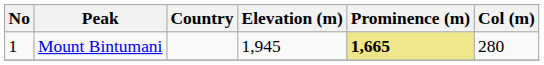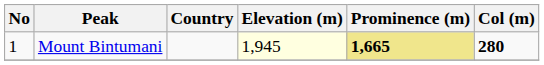(261, 45) no background -> (261, 45) lightyellow background
(491, 45) normal -> (491, 45) bold
